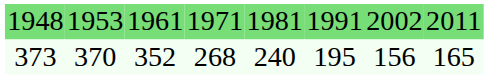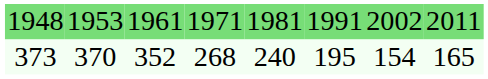(394, 56) 156 -> (394, 56) 154
